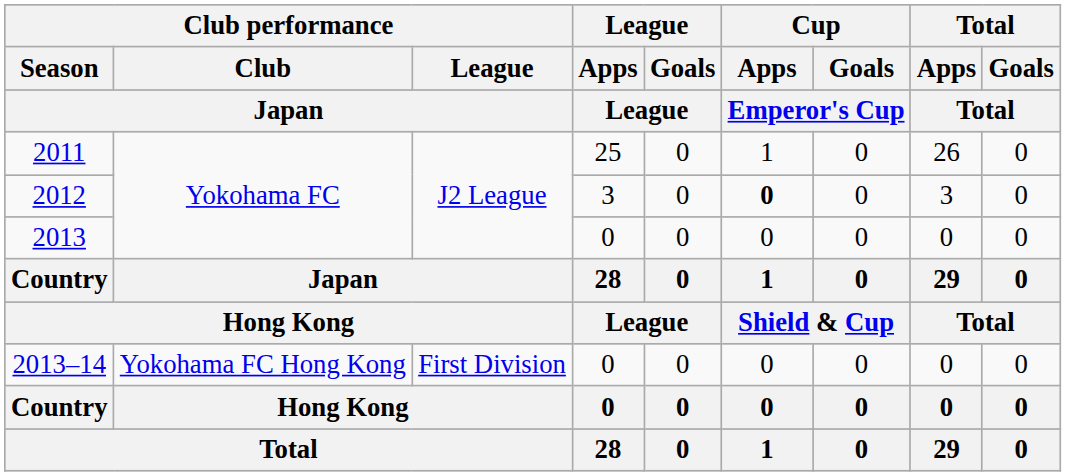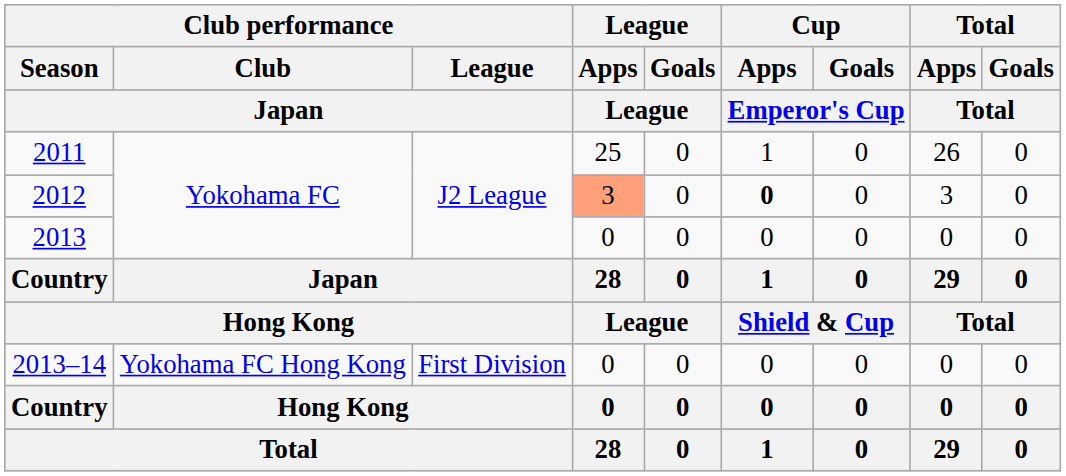(608, 195) no background -> (608, 195) lightsalmon background
